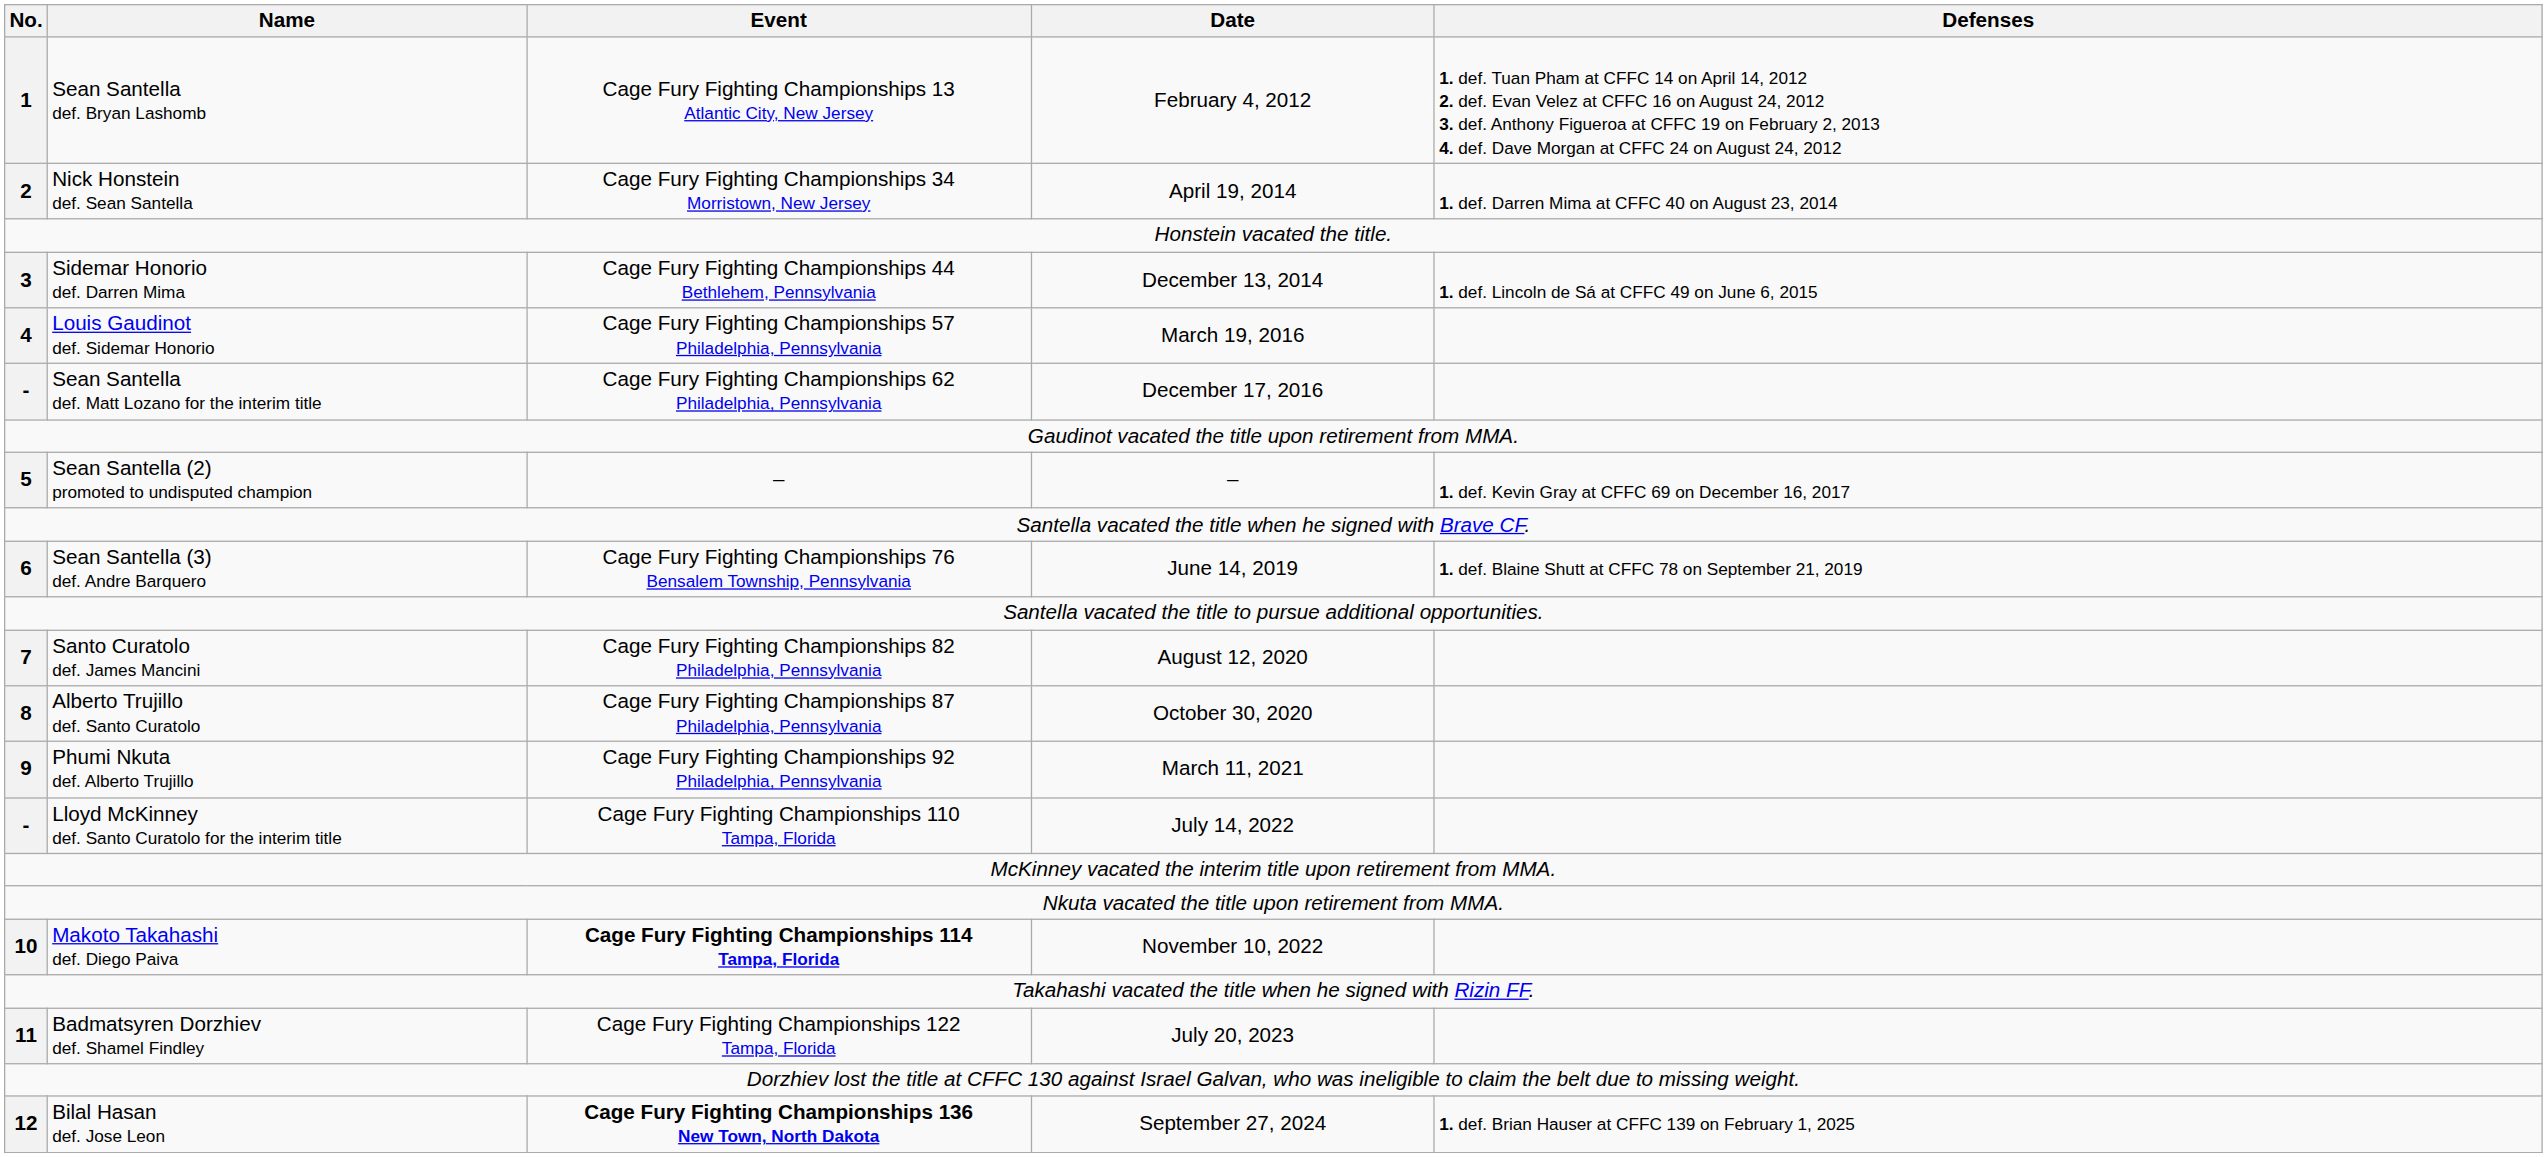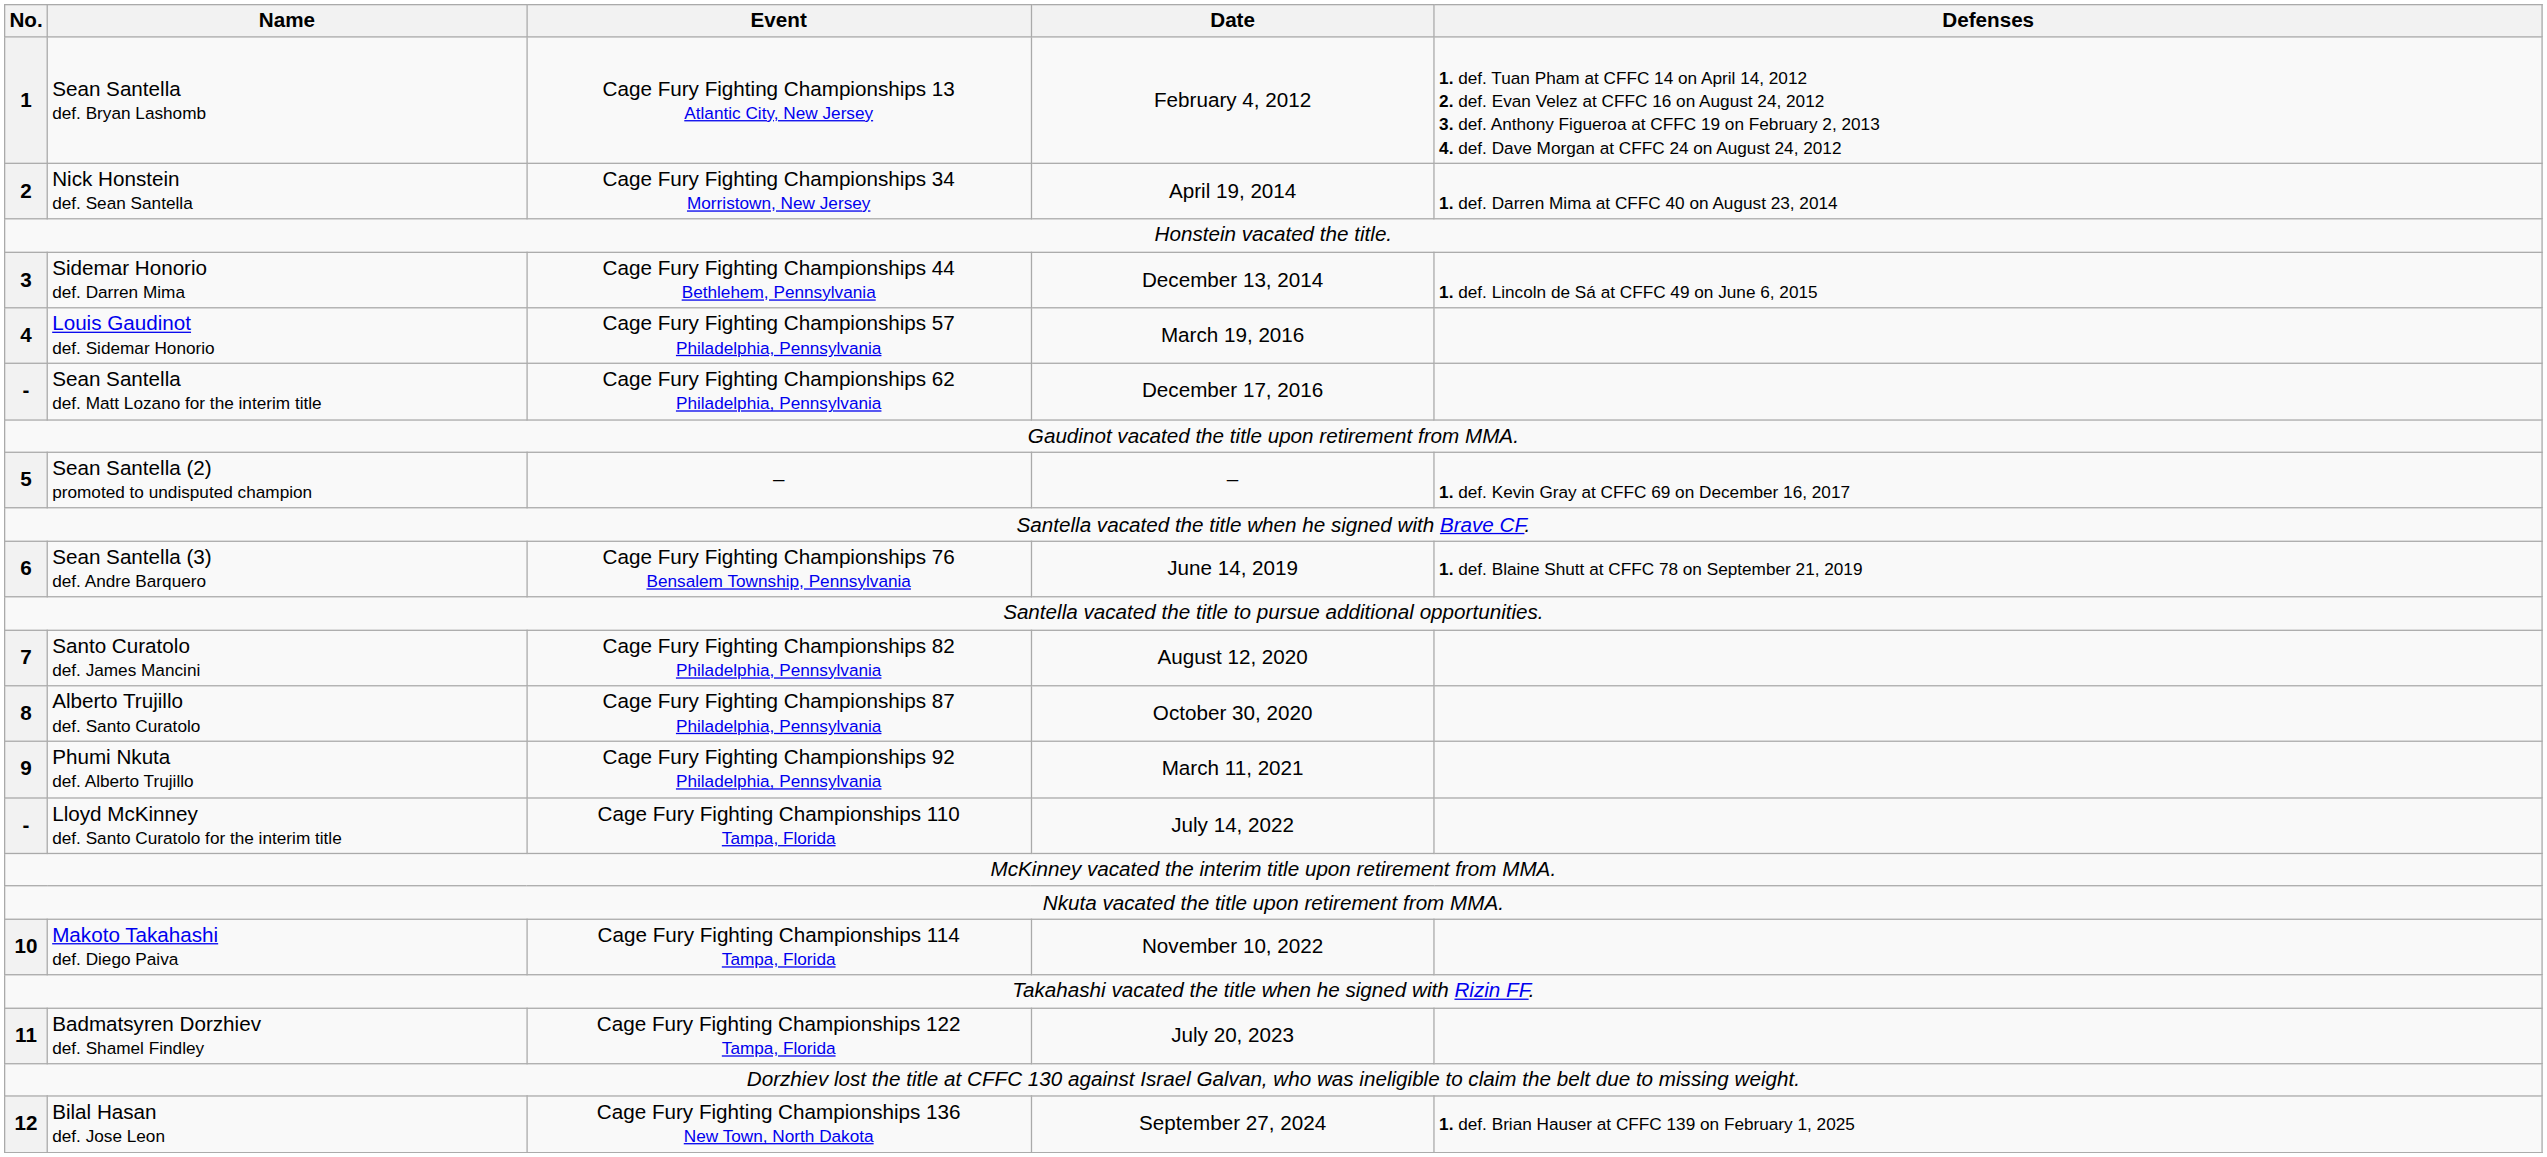(779, 946) bold -> (779, 946) normal
(779, 1124) bold -> (779, 1124) normal
